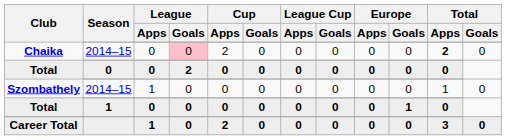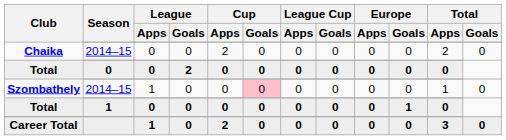(188, 51) pink background -> (188, 51) no background
(445, 51) bold -> (445, 51) normal
(262, 89) no background -> (262, 89) pink background
